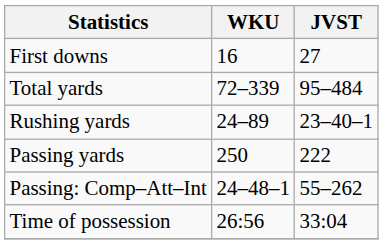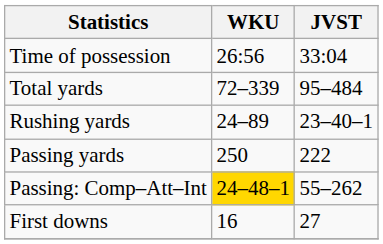rows swapped: (59, 55) <-> (90, 221)
(253, 188) no background -> (253, 188) gold background
